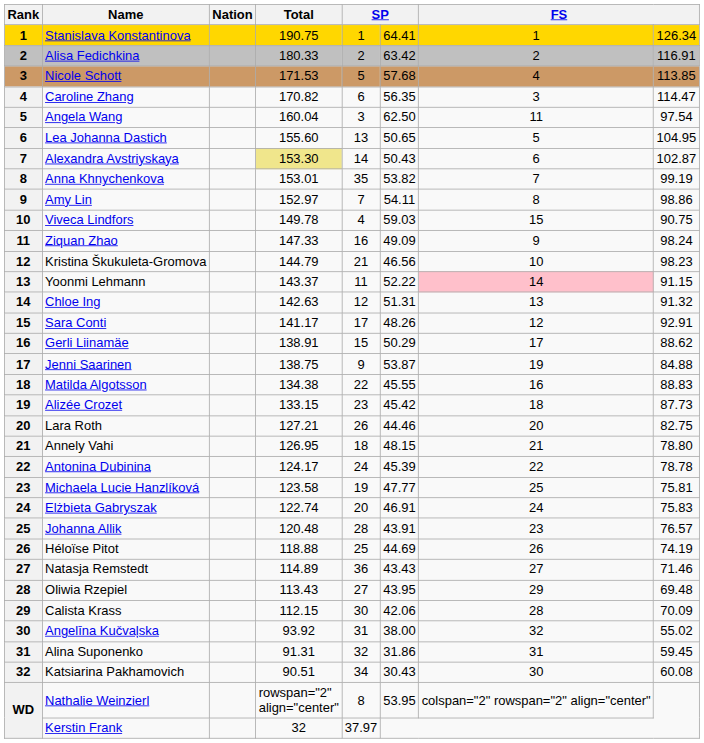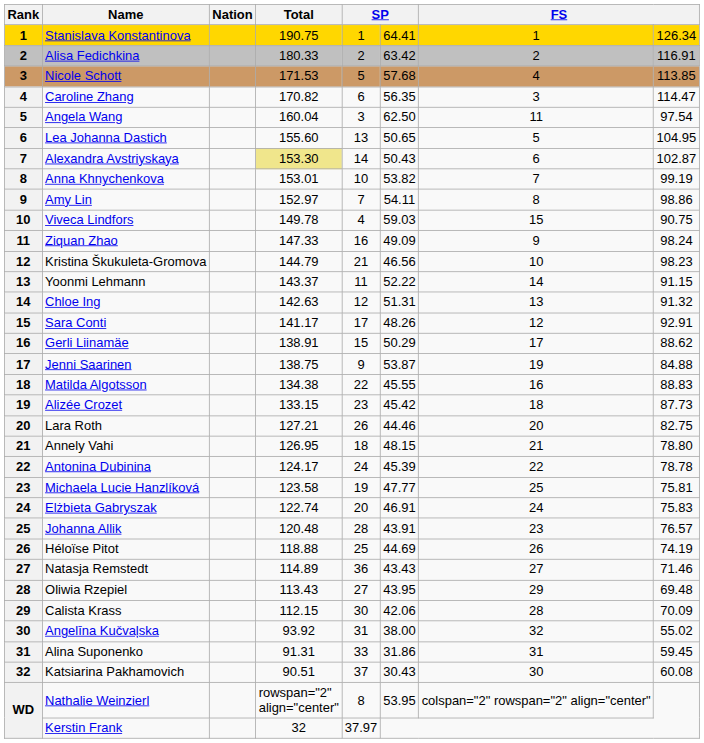(361, 179) 35 -> (361, 179) 10
(536, 281) pink background -> (536, 281) no background
(361, 651) 32 -> (361, 651) 33
(361, 672) 34 -> (361, 672) 37
